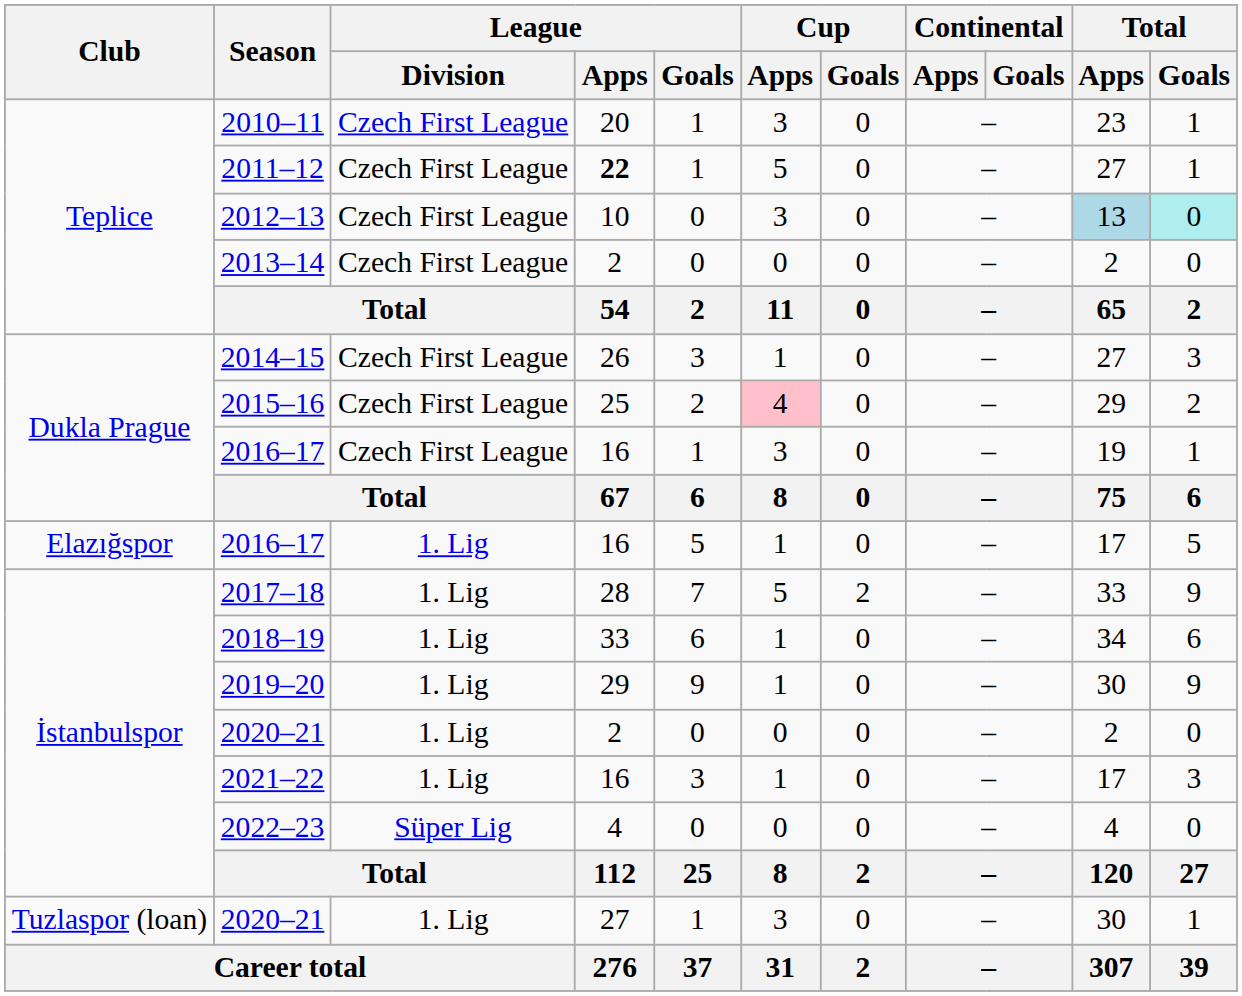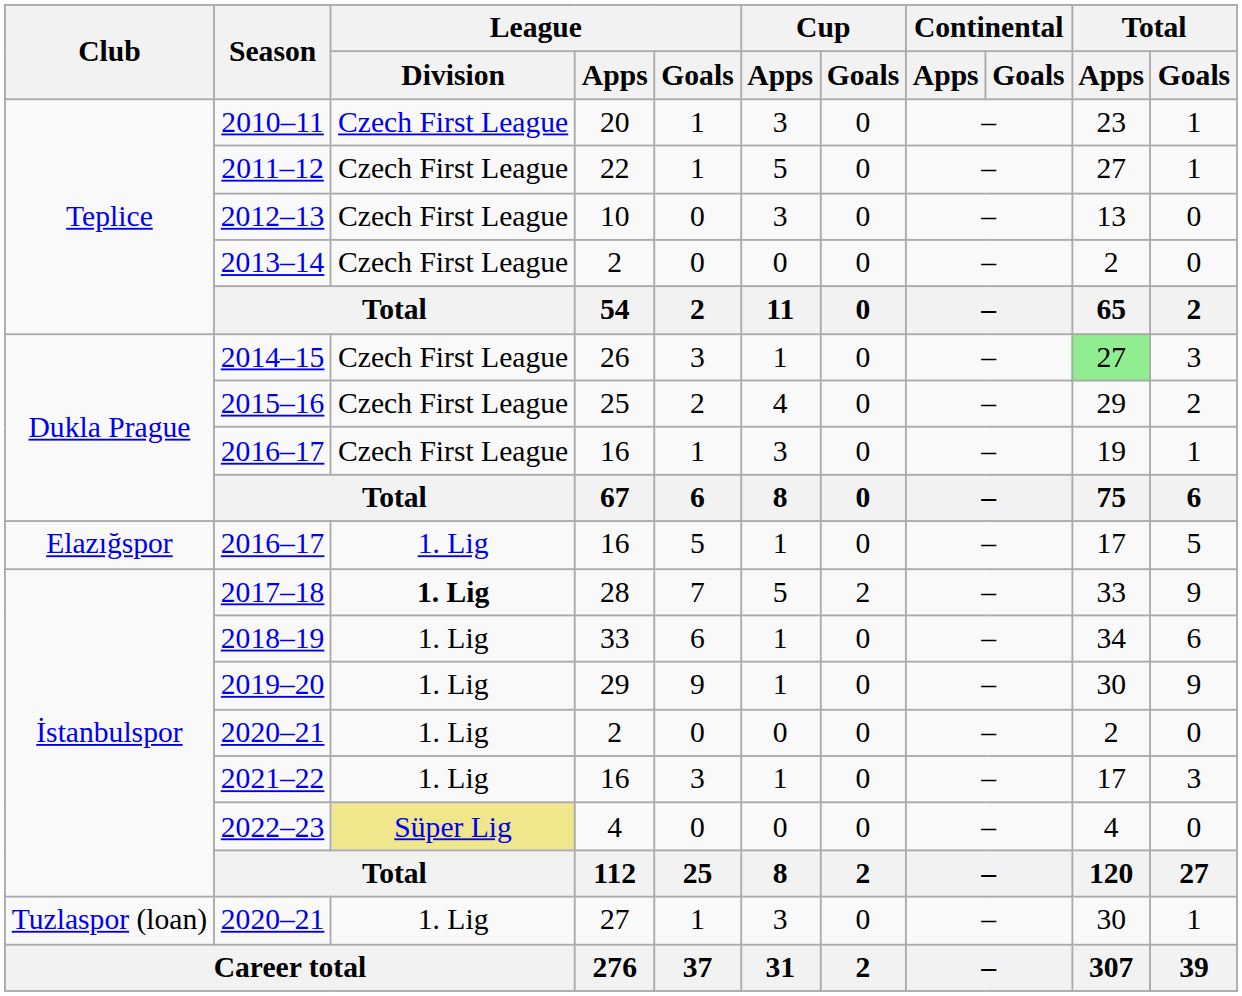(615, 168) bold -> (615, 168) normal
(1111, 215) lightblue background -> (1111, 215) no background
(1194, 215) paleturquoise background -> (1194, 215) no background
(1111, 356) no background -> (1111, 356) lightgreen background
(780, 403) pink background -> (780, 403) no background
(453, 591) normal -> (453, 591) bold
(453, 826) no background -> (453, 826) khaki background
